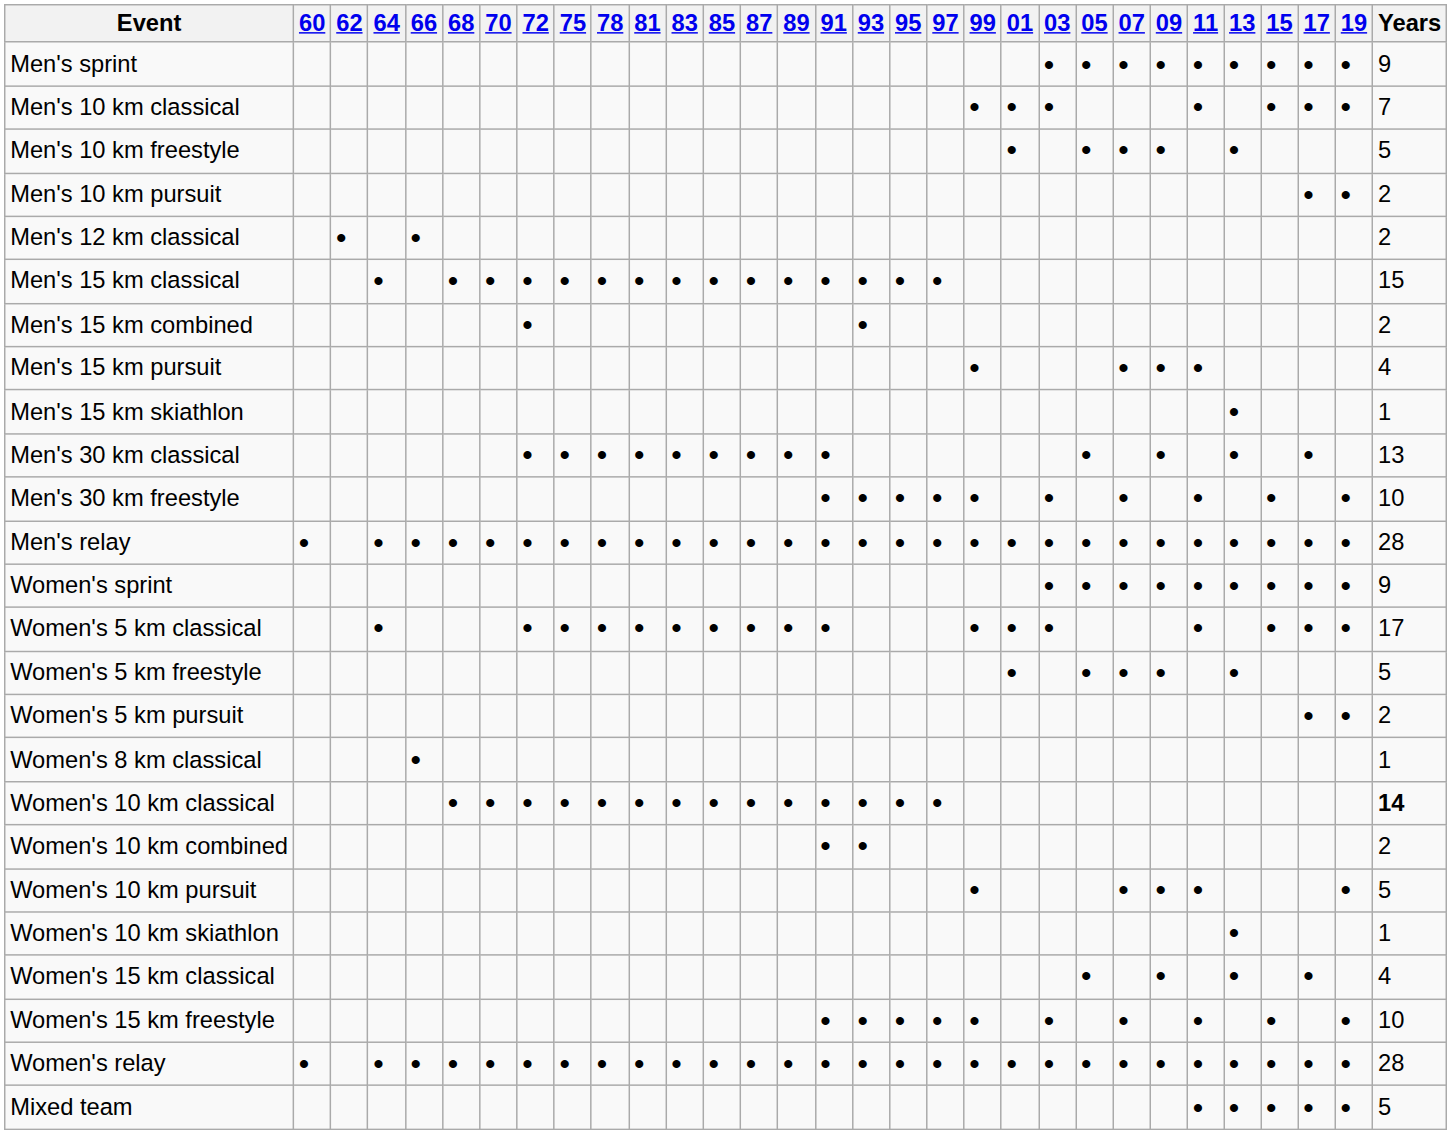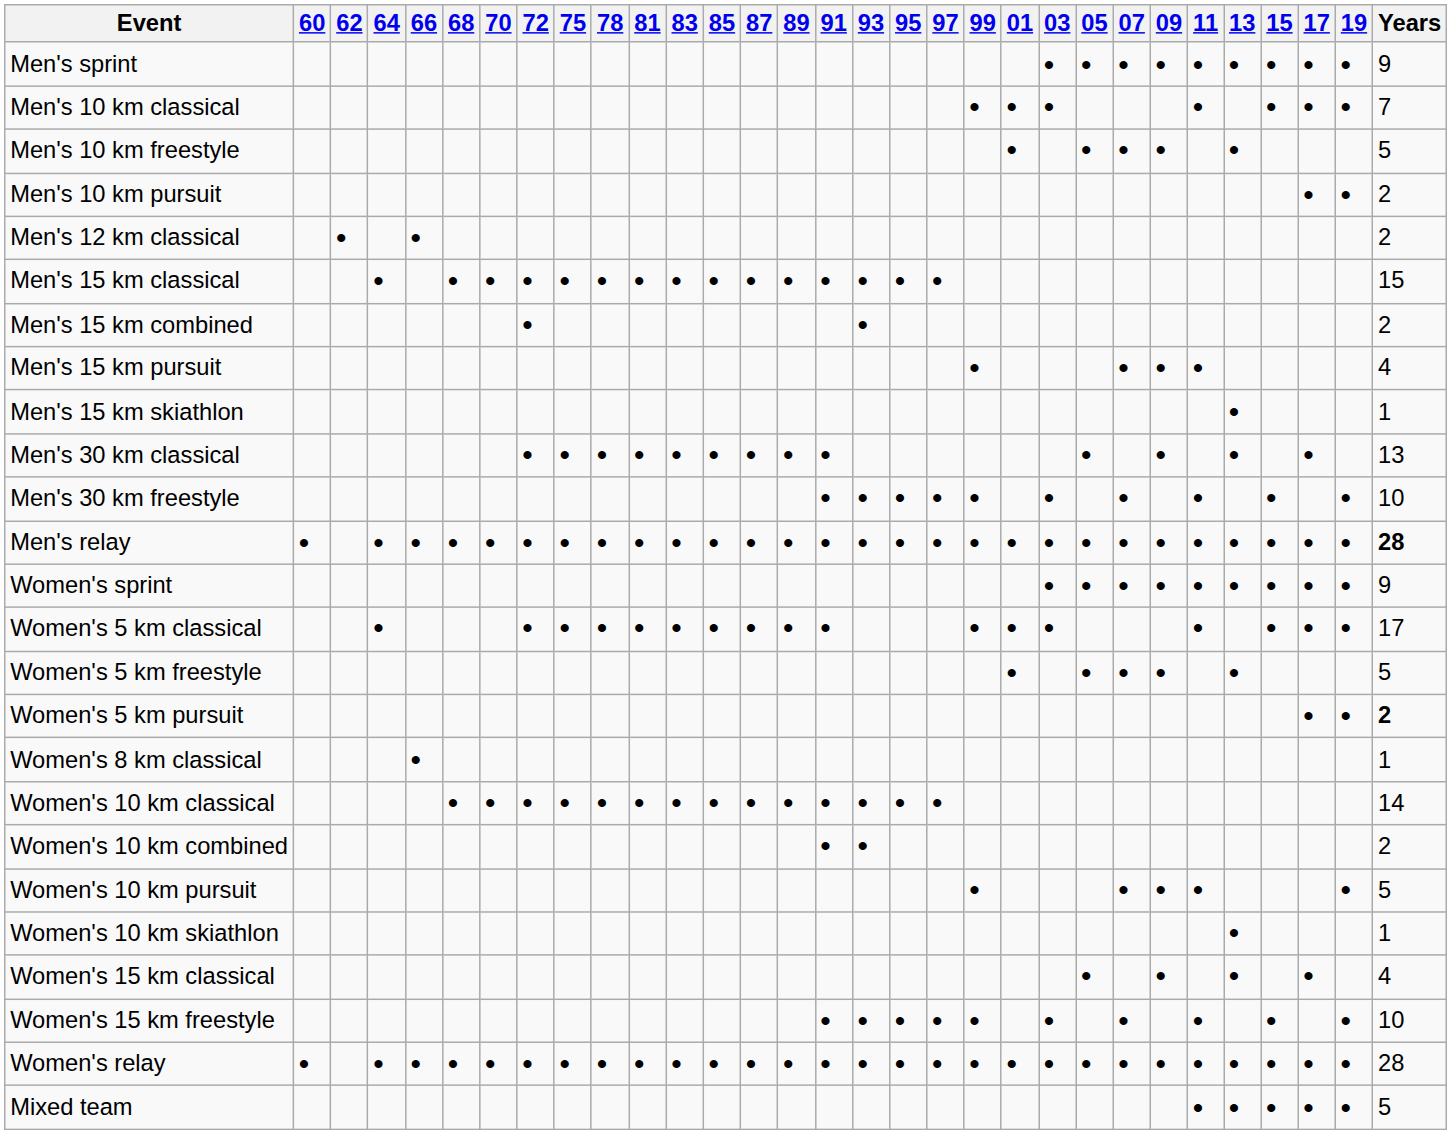(1391, 542) normal -> (1391, 542) bold
(1385, 715) normal -> (1385, 715) bold
(1391, 802) bold -> (1391, 802) normal
